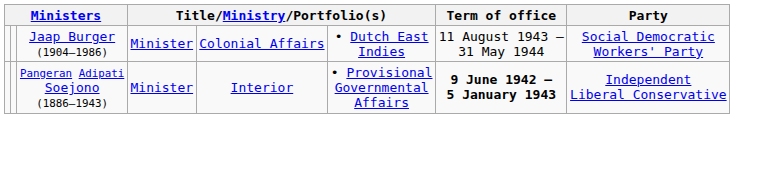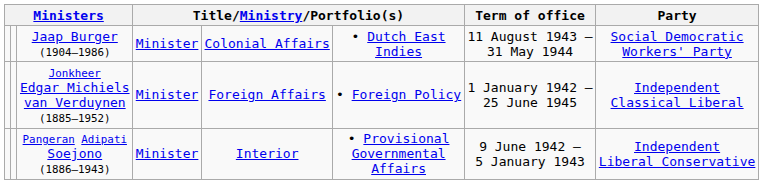+ row: (75, 96)
(501, 87) bold -> (530, 154) normal
